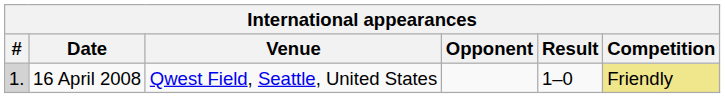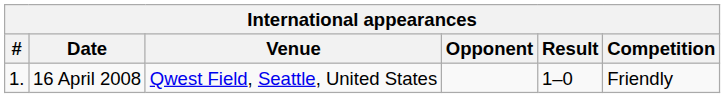(17, 78) lightgrey background -> (17, 78) no background
(640, 78) khaki background -> (640, 78) no background
